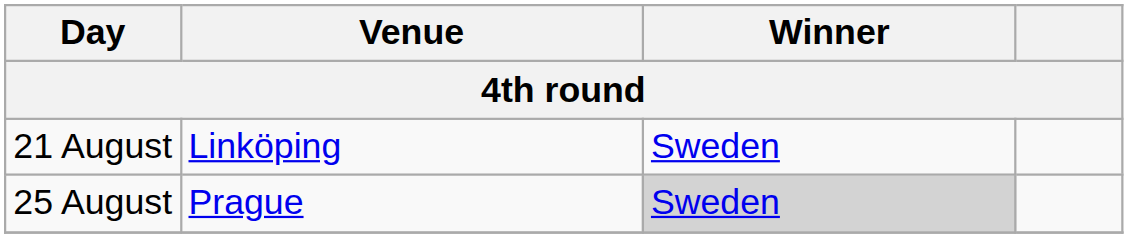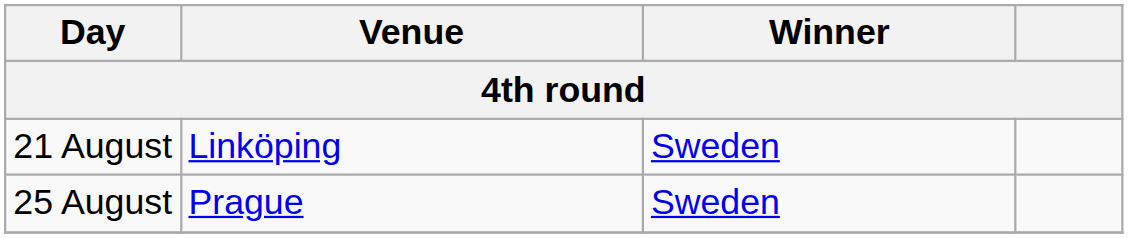(715, 202) lightgrey background -> (715, 202) no background
